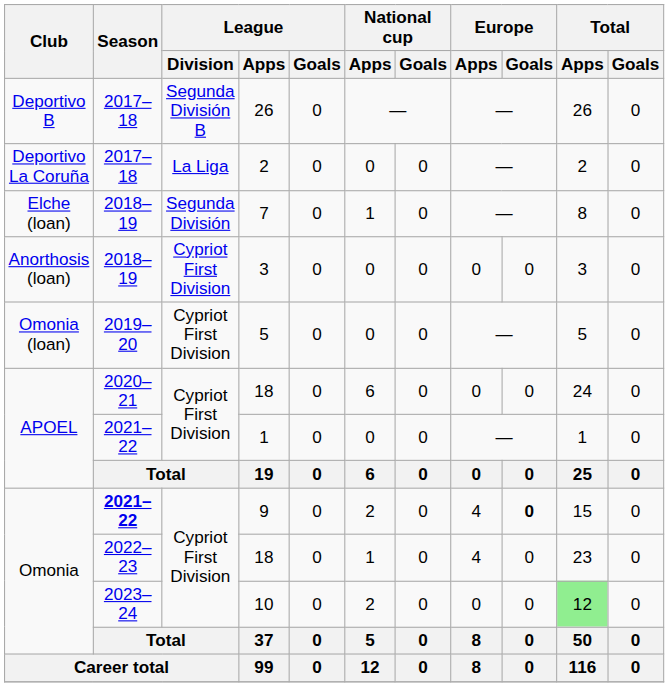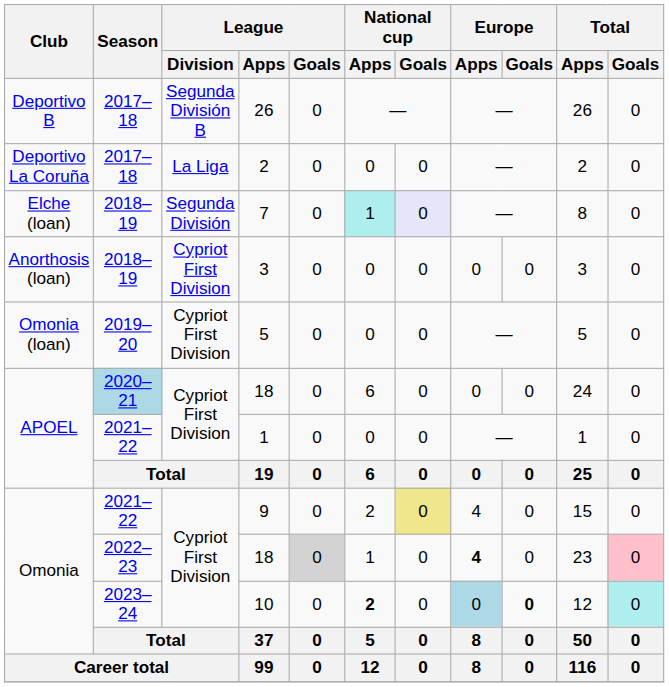(370, 213) no background -> (370, 213) paleturquoise background
(423, 213) no background -> (423, 213) lavender background
(128, 391) no background -> (128, 391) lightblue background
(128, 511) bold -> (128, 511) normal
(423, 511) no background -> (423, 511) khaki background
(529, 511) bold -> (529, 511) normal
(317, 557) no background -> (317, 557) lightgrey background
(476, 557) normal -> (476, 557) bold
(635, 557) no background -> (635, 557) pink background
(370, 603) normal -> (370, 603) bold
(476, 603) no background -> (476, 603) lightblue background
(529, 603) normal -> (529, 603) bold
(582, 603) lightgreen background -> (582, 603) no background
(635, 603) no background -> (635, 603) paleturquoise background
